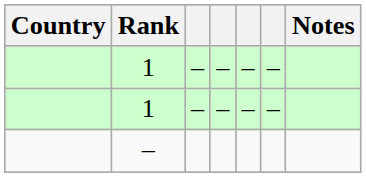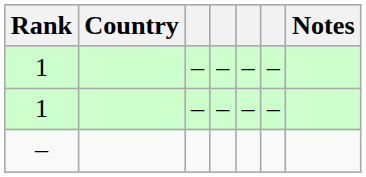columns swapped: (148, 25) <-> (58, 25)
